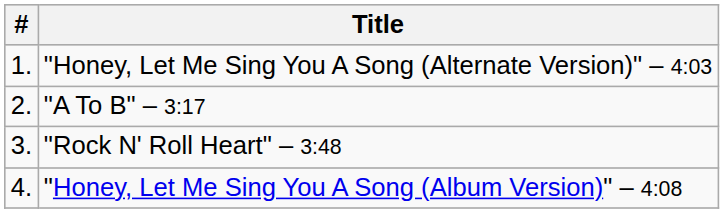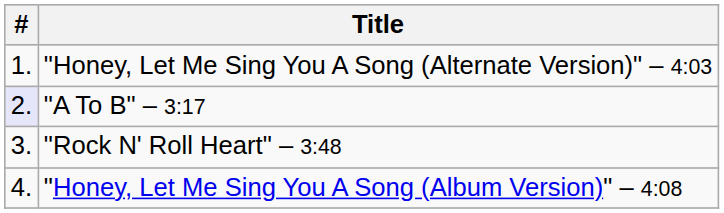(21, 106) no background -> (21, 106) lavender background
